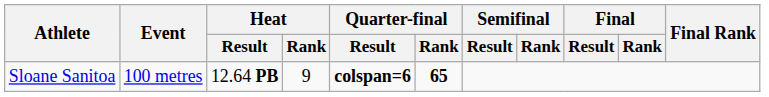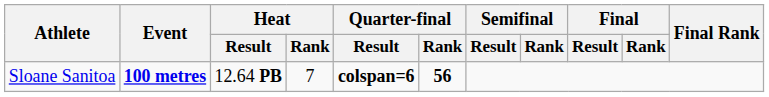(163, 76) normal -> (165, 76) bold
(306, 76) 9 -> (310, 76) 7
(439, 76) 65 -> (442, 76) 56
